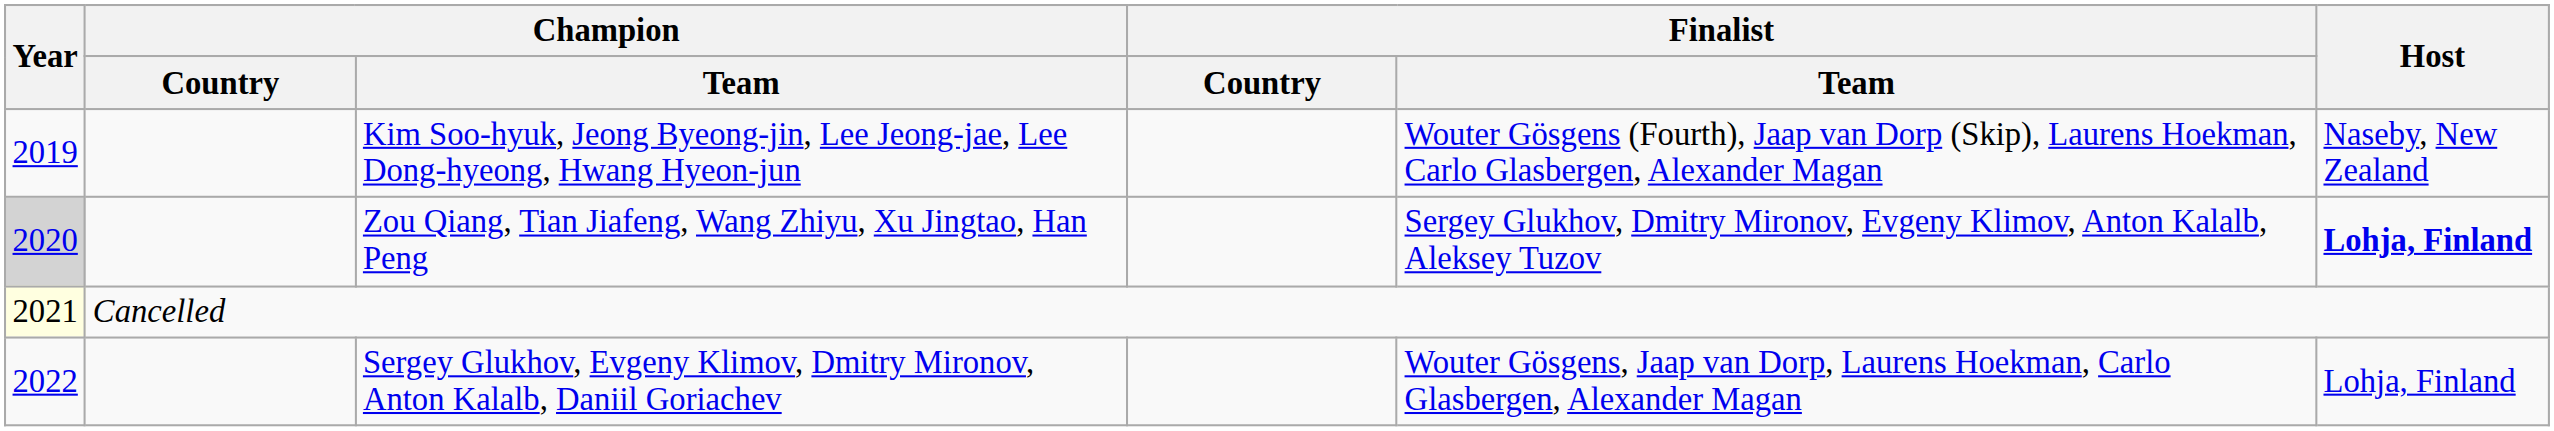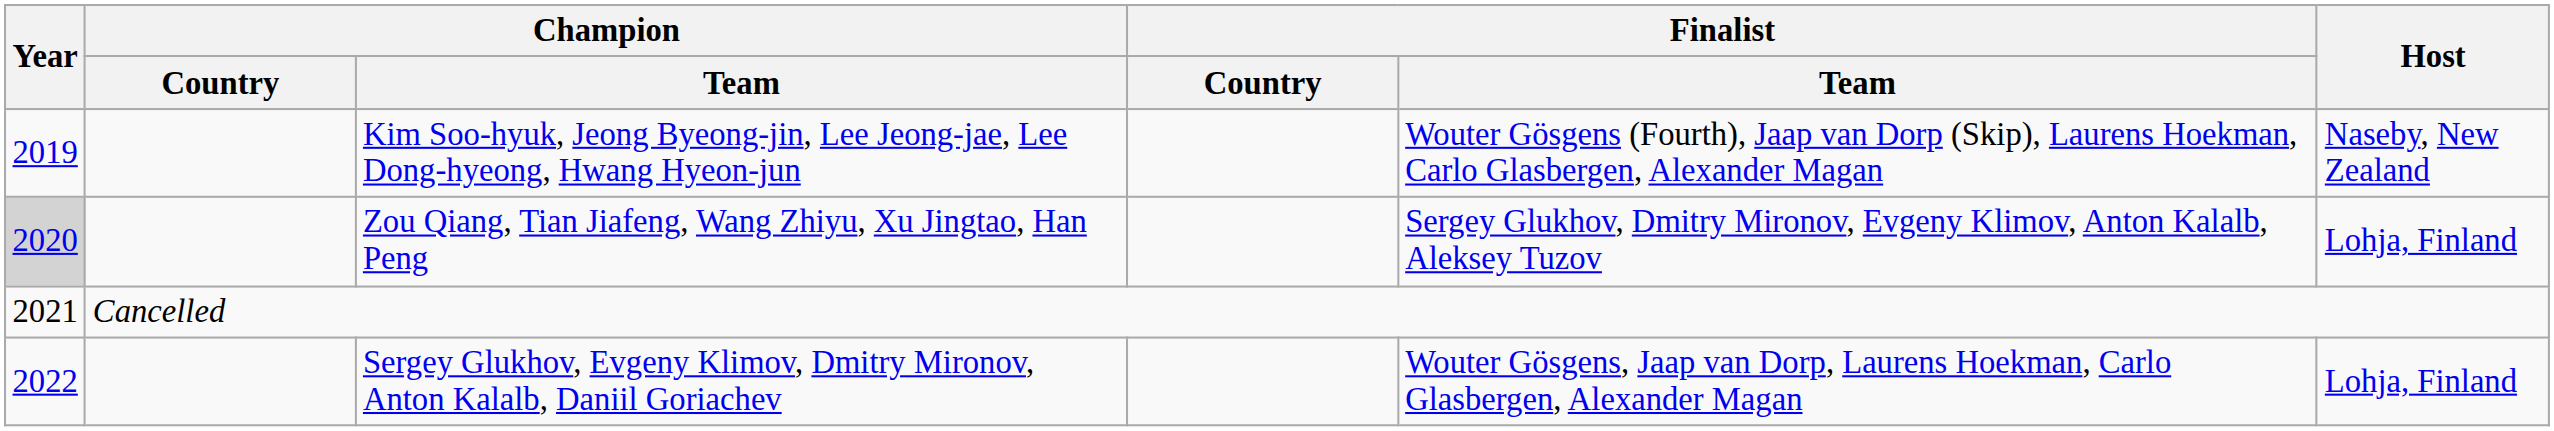(2428, 240) bold -> (2421, 240) normal
(45, 310) lightyellow background -> (45, 310) no background
